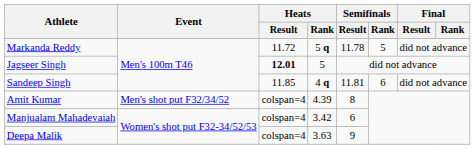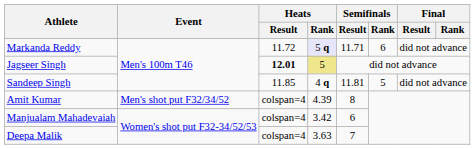(322, 47) no background -> (322, 47) lavender background
(353, 47) 11.78 -> (353, 47) 11.71
(383, 47) 5 -> (383, 47) 6
(322, 65) no background -> (322, 65) khaki background
(383, 83) 6 -> (383, 83) 5
(353, 135) 9 -> (353, 135) 7
